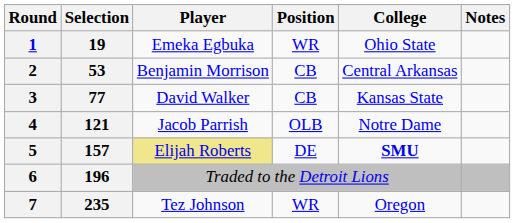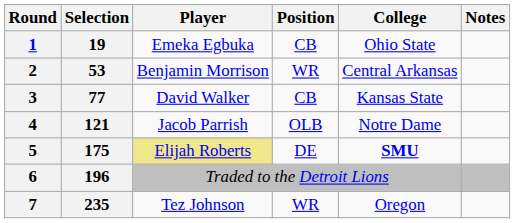(306, 44) WR -> (306, 44) CB
(306, 71) CB -> (306, 71) WR
(97, 151) 157 -> (97, 151) 175
